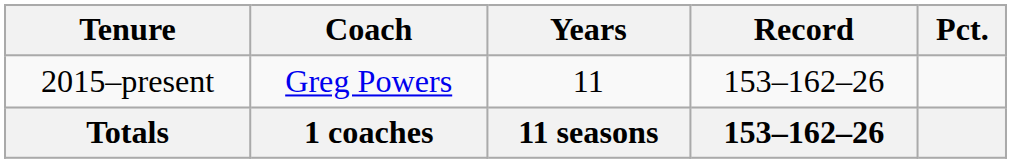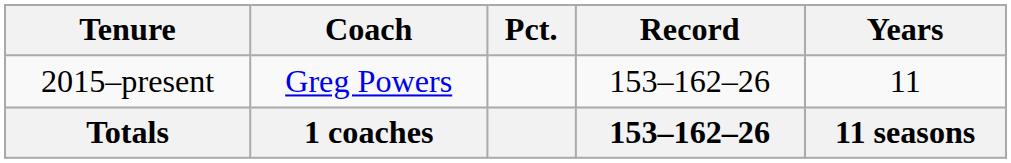columns swapped: (588, 30) <-> (962, 30)
